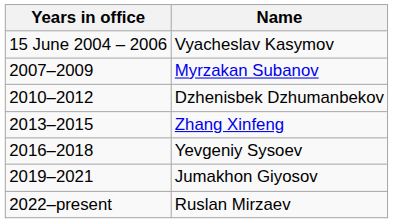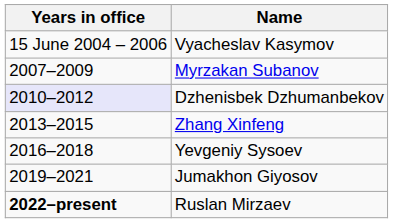(51, 97) no background -> (51, 97) lavender background
(61, 204) normal -> (63, 204) bold
